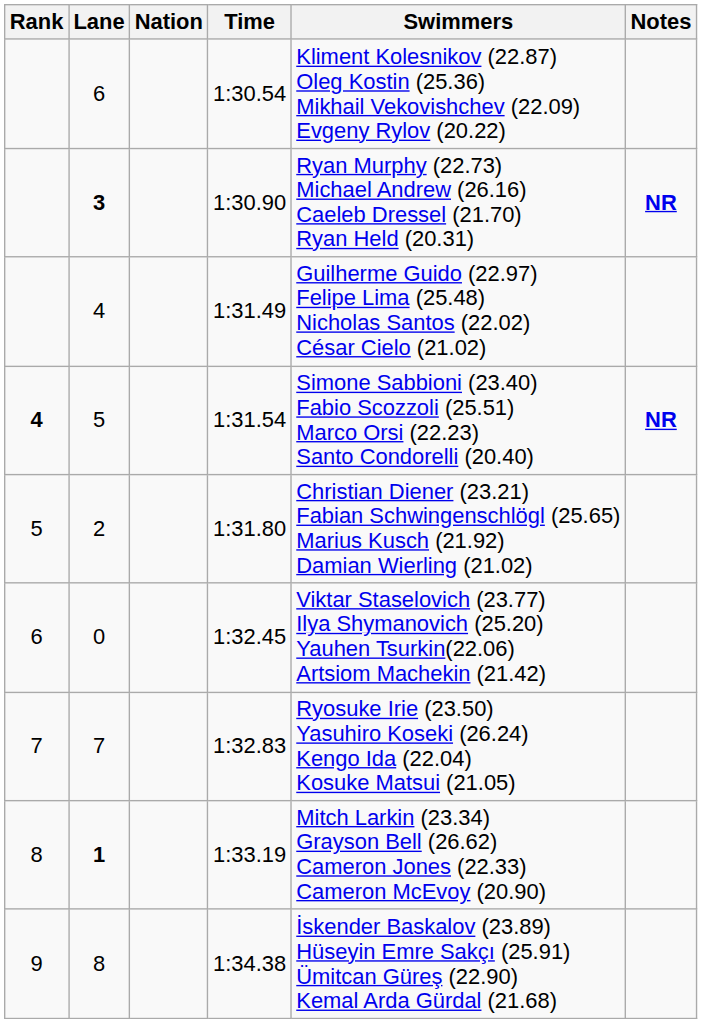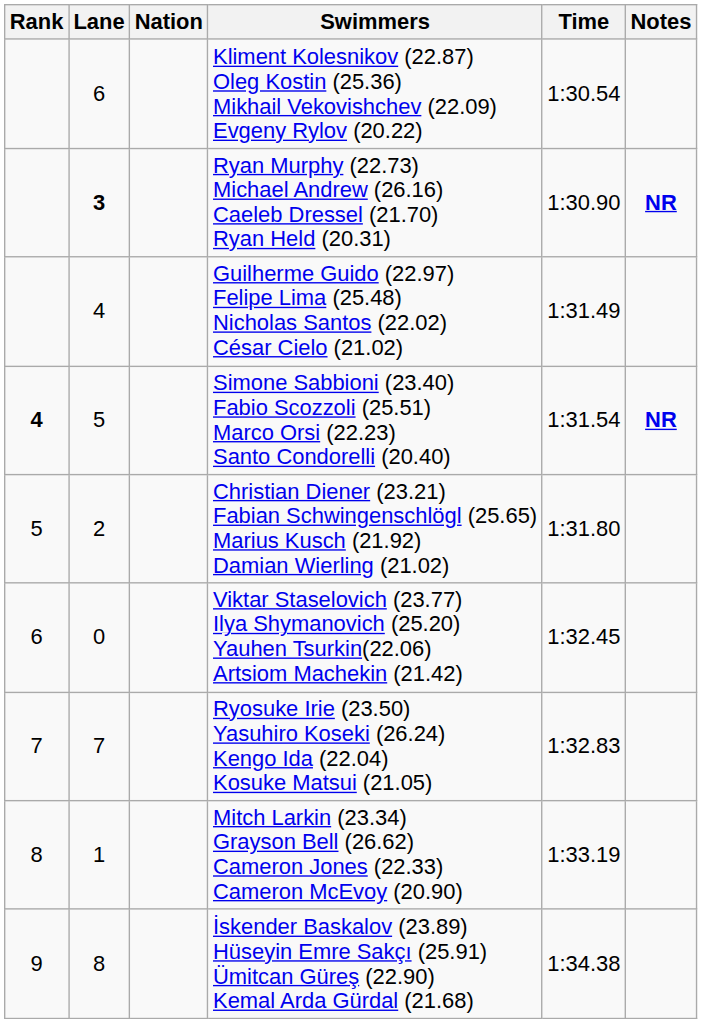columns swapped: (458, 21) <-> (250, 21)
(99, 854) bold -> (99, 854) normal
